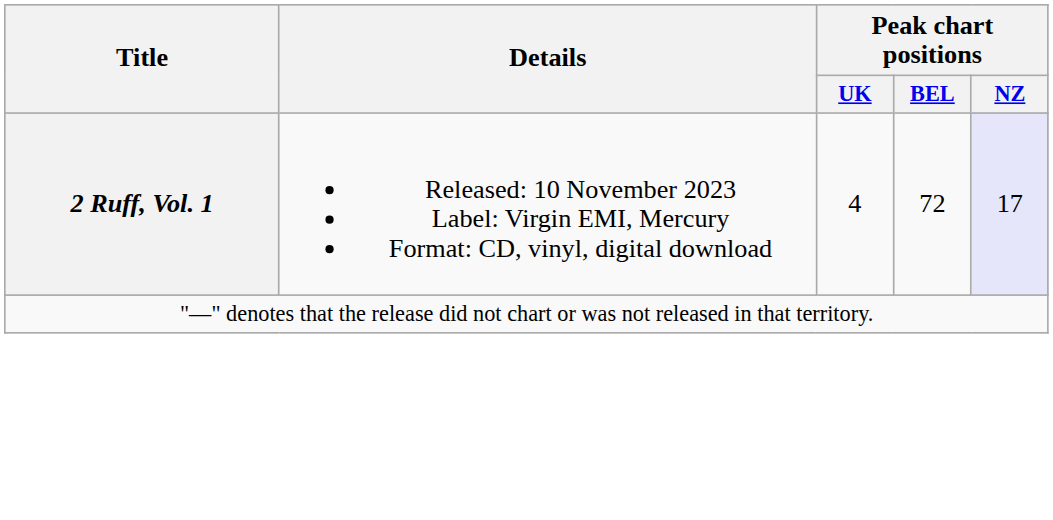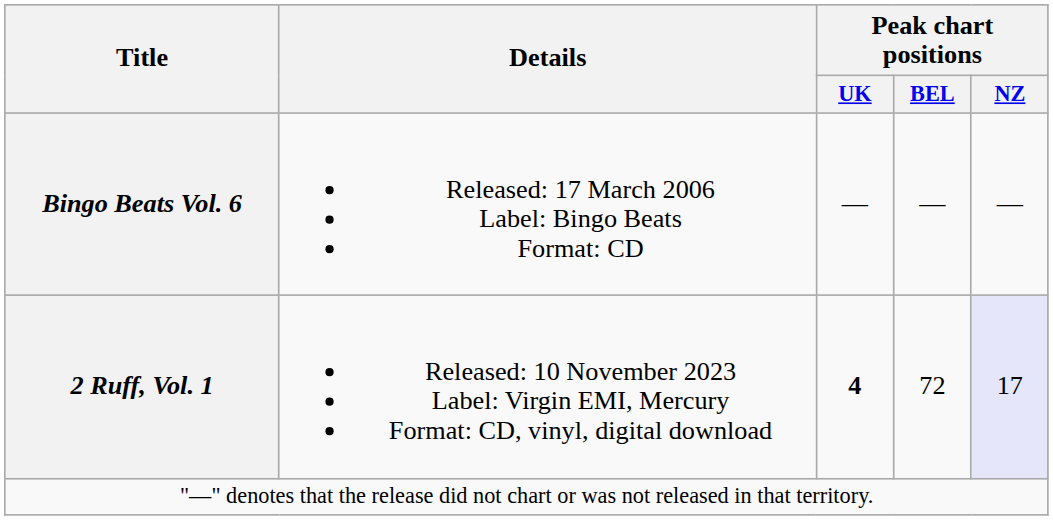+ row: (142, 203)
(855, 203) normal -> (855, 386) bold
